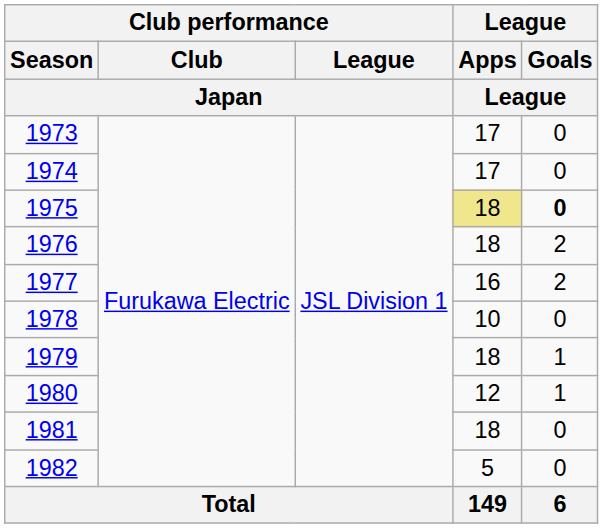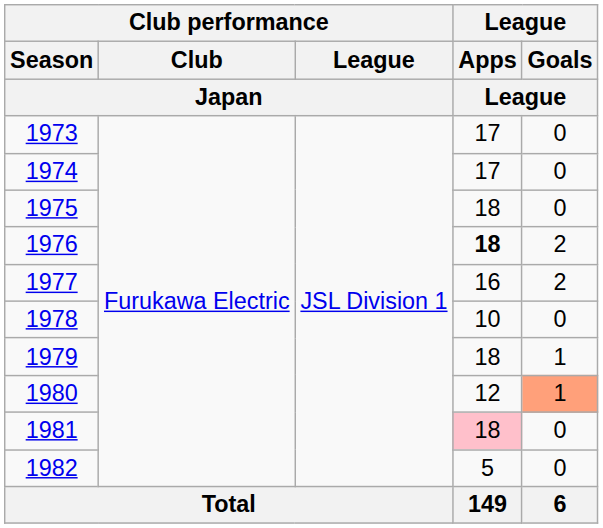(487, 208) khaki background -> (487, 208) no background
(560, 208) bold -> (560, 208) normal
(487, 245) normal -> (487, 245) bold
(560, 393) no background -> (560, 393) lightsalmon background
(487, 430) no background -> (487, 430) pink background
